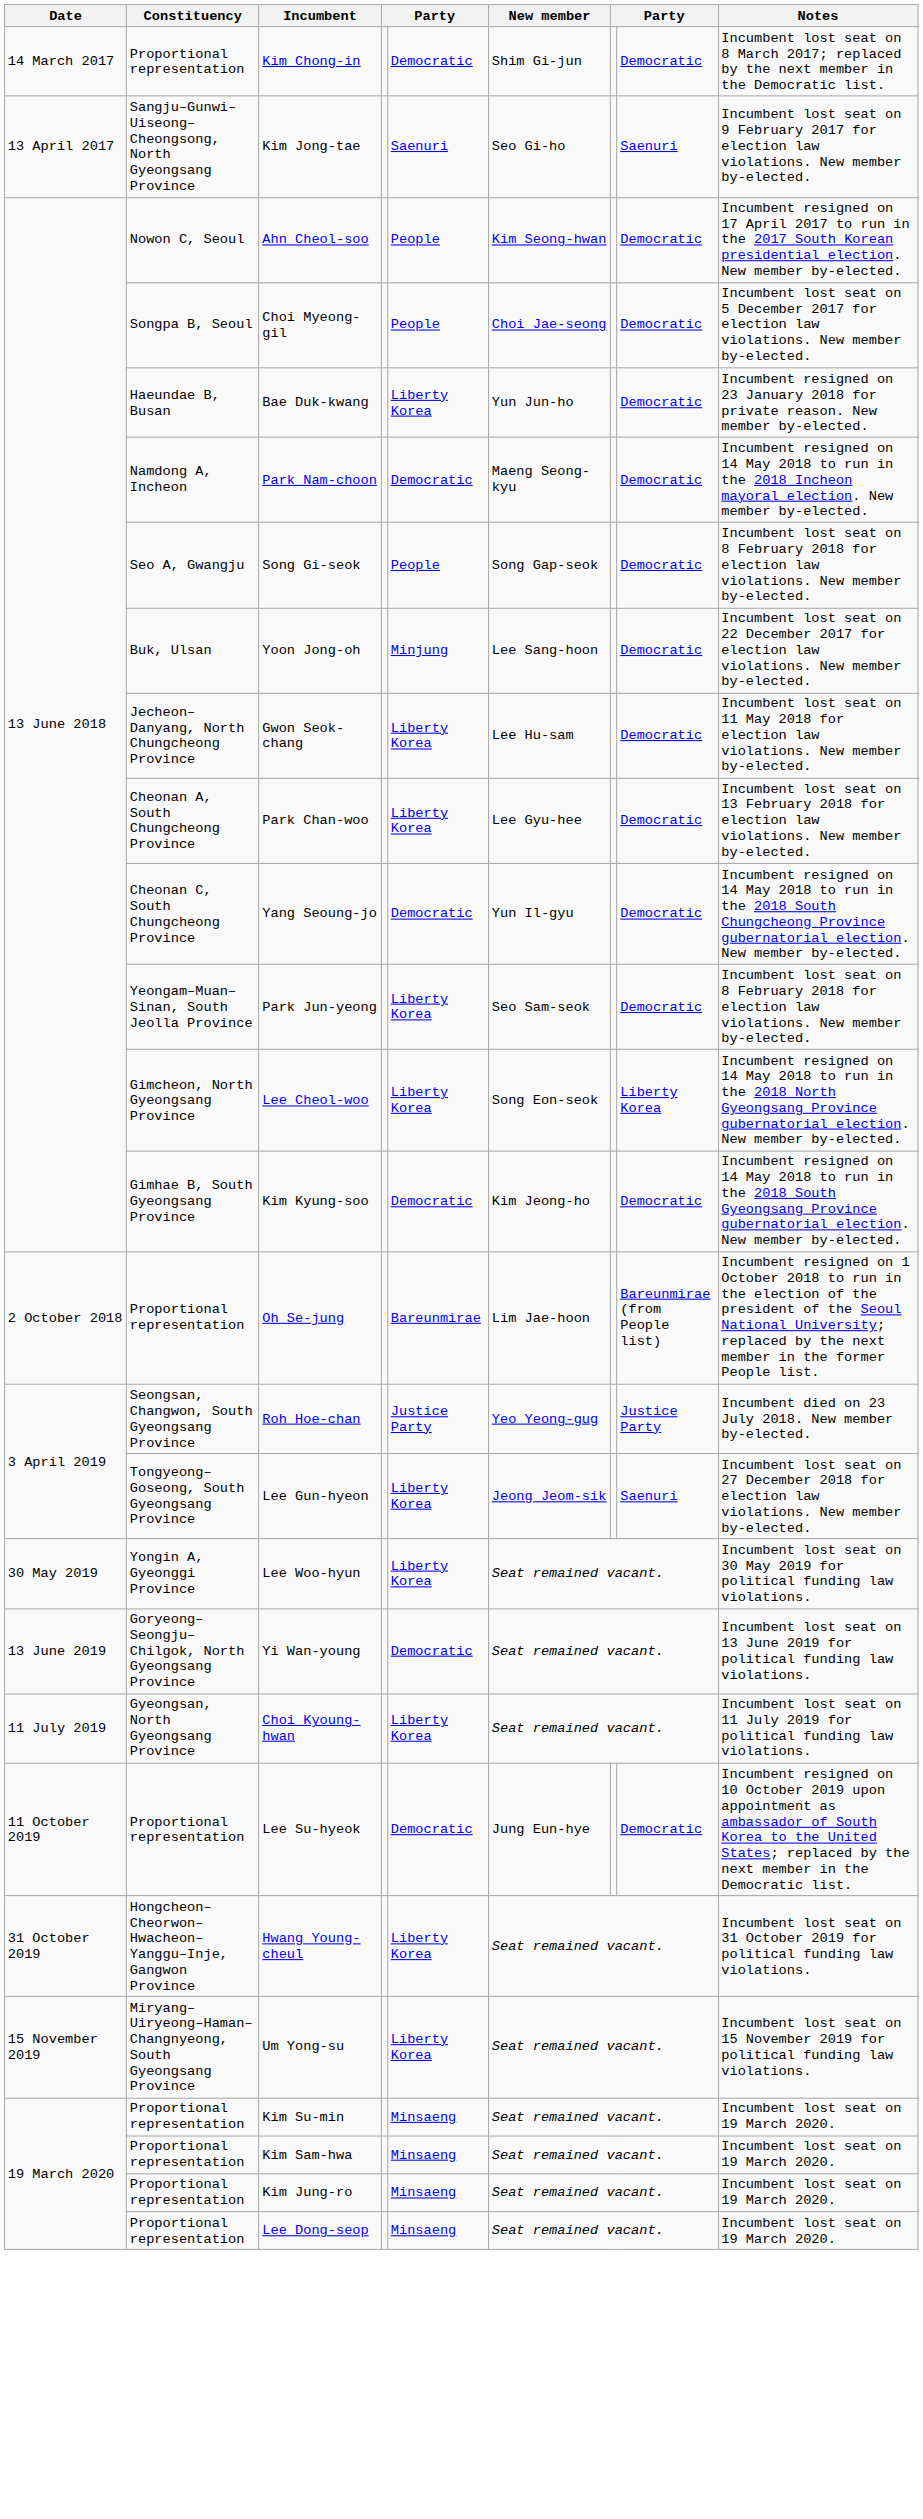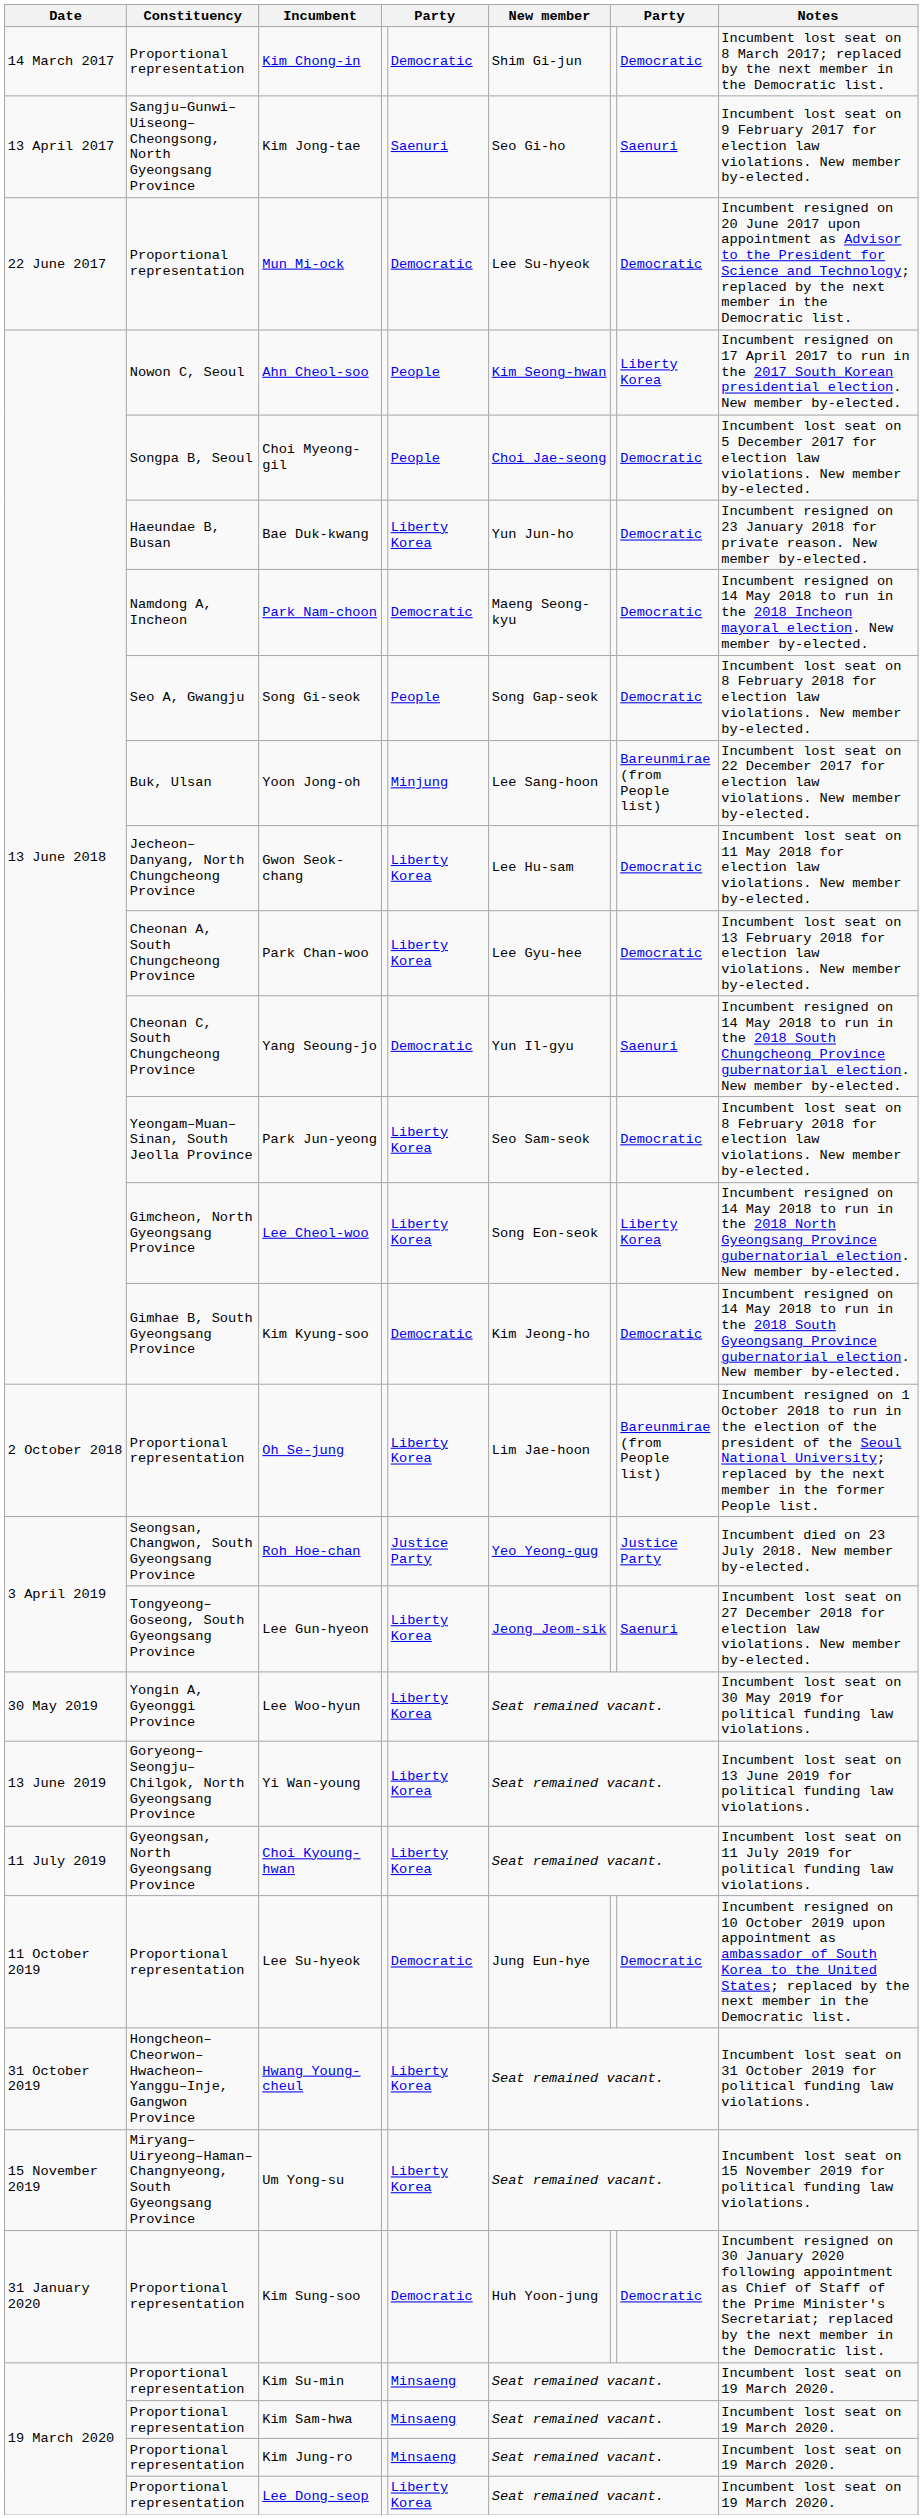+ row: (303, 264)
(661, 240) Democratic -> (649, 372) Liberty Korea
(661, 650) Democratic -> (665, 783) Bareunmirae (from People list)
(661, 914) Democratic -> (649, 1046) Saenuri
(436, 1318) Bareunmirae -> (419, 1450) Liberty Korea
(432, 1651) Democratic -> (419, 1784) Liberty Korea
+ row: (311, 2296)
(424, 2231) Minsaeng -> (419, 2496) Liberty Korea
